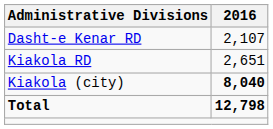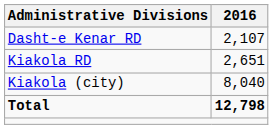(244, 84) bold -> (244, 84) normal
